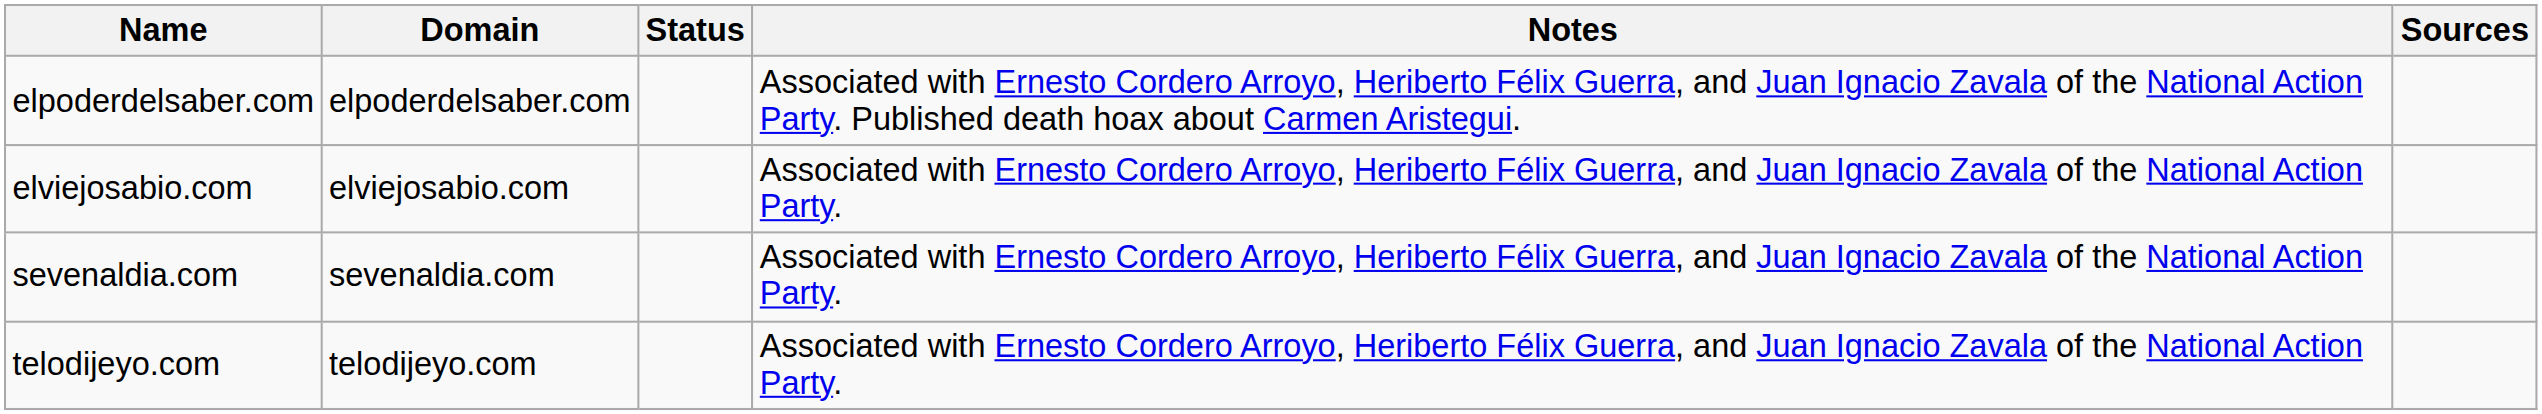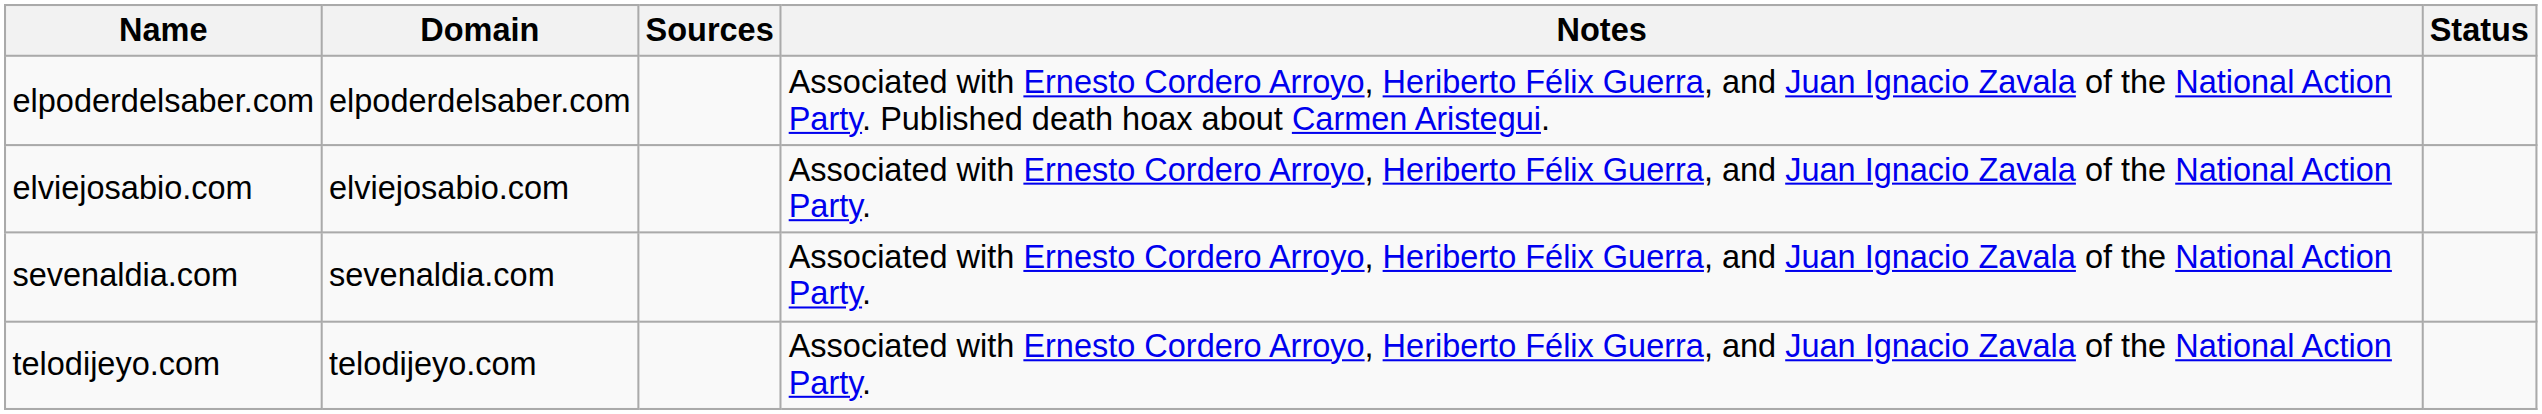columns swapped: (695, 30) <-> (2465, 30)
